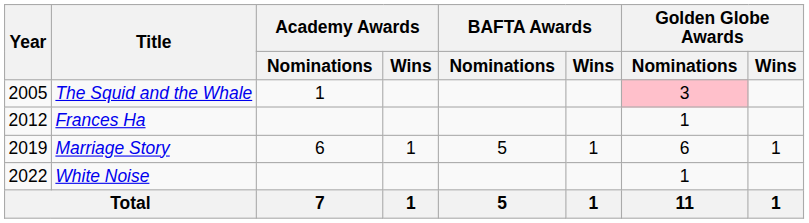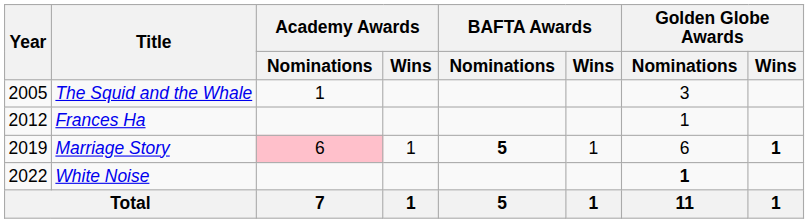(685, 93) pink background -> (685, 93) no background
(320, 148) no background -> (320, 148) pink background
(502, 148) normal -> (502, 148) bold
(776, 148) normal -> (776, 148) bold
(685, 176) normal -> (685, 176) bold
